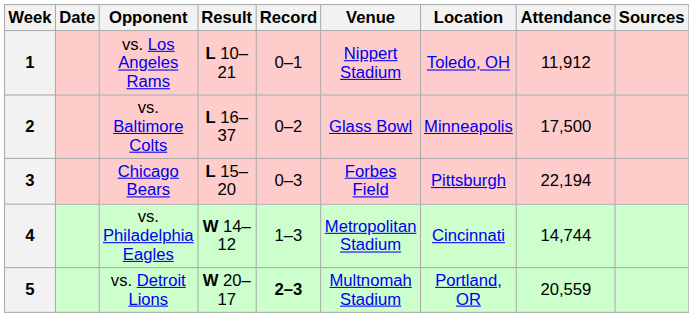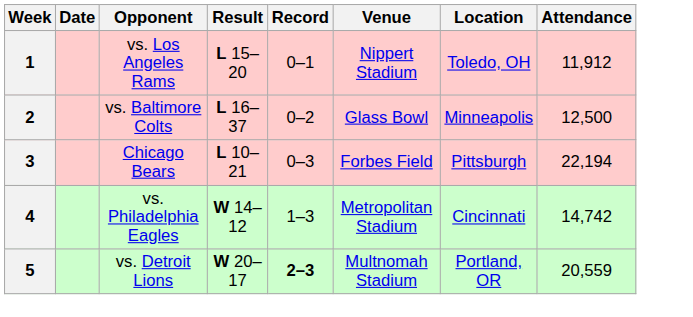- column: (652, 17)
(227, 62) L 10–21 -> (238, 62) L 15–20
(566, 126) 17,500 -> (587, 117) 12,500
(227, 181) L 15–20 -> (238, 162) L 10–21
(566, 235) 14,744 -> (587, 216) 14,742
